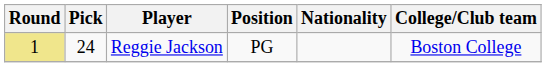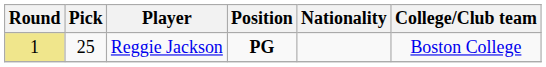(86, 47) 24 -> (86, 47) 25
(262, 47) normal -> (262, 47) bold
